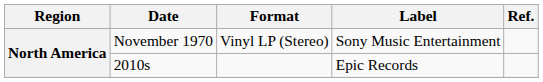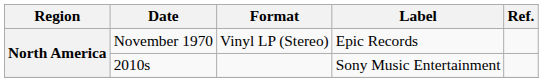(418, 41) Sony Music Entertainment -> (377, 41) Epic Records
(377, 65) Epic Records -> (418, 65) Sony Music Entertainment
